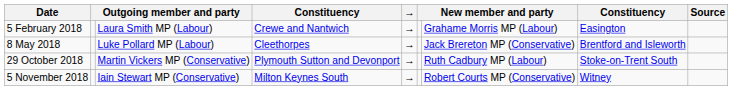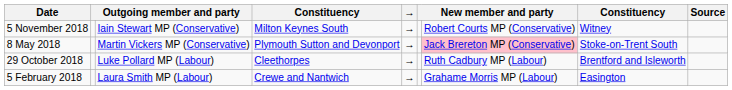rows swapped: (44, 28) <-> (47, 77)
(156, 45) Luke Pollard MP (Labour) -> (174, 45) Martin Vickers MP (Conservative)
(282, 45) Cleethorpes -> (327, 45) Plymouth Sutton and Devonport
(499, 45) no background -> (499, 45) pink background
(633, 45) Brentford and Isleworth -> (629, 45) Stoke-on-Trent South
(174, 61) Martin Vickers MP (Conservative) -> (156, 61) Luke Pollard MP (Labour)
(327, 61) Plymouth Sutton and Devonport -> (282, 61) Cleethorpes
(629, 61) Stoke-on-Trent South -> (633, 61) Brentford and Isleworth
